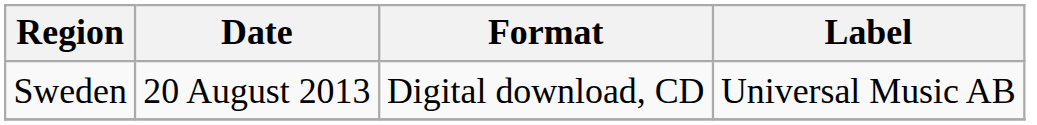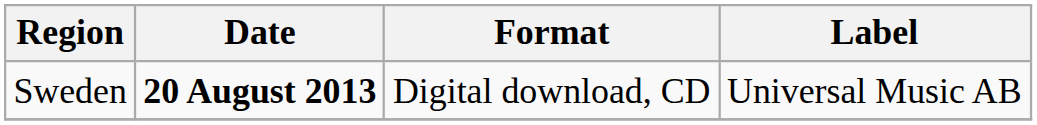(257, 89) normal -> (260, 89) bold
